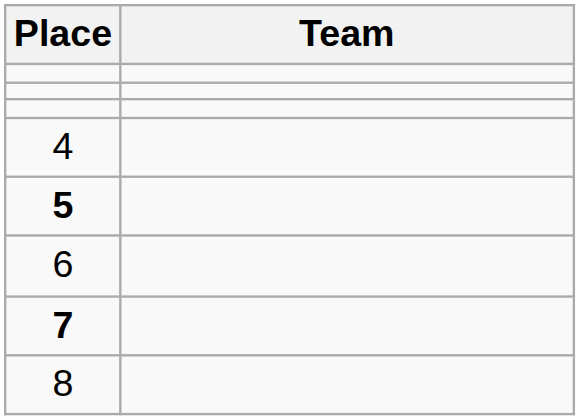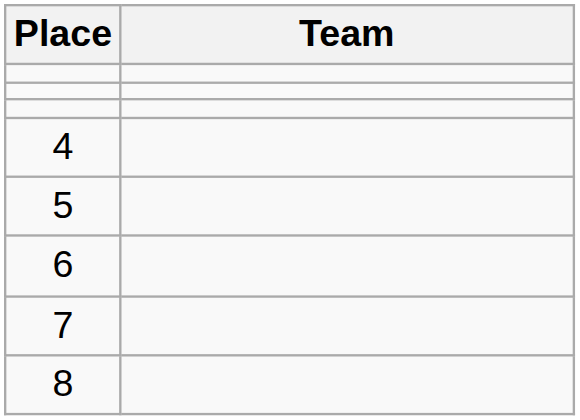(63, 205) bold -> (63, 205) normal
(63, 324) bold -> (63, 324) normal
